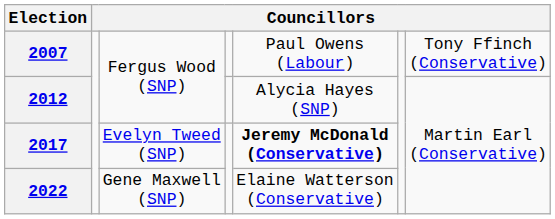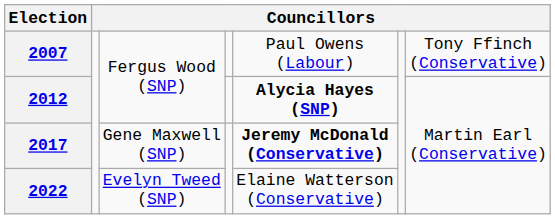(315, 100) normal -> (315, 100) bold
(162, 145) Evelyn Tweed (SNP) -> (162, 145) Gene Maxwell (SNP)
(162, 191) Gene Maxwell (SNP) -> (162, 191) Evelyn Tweed (SNP)
